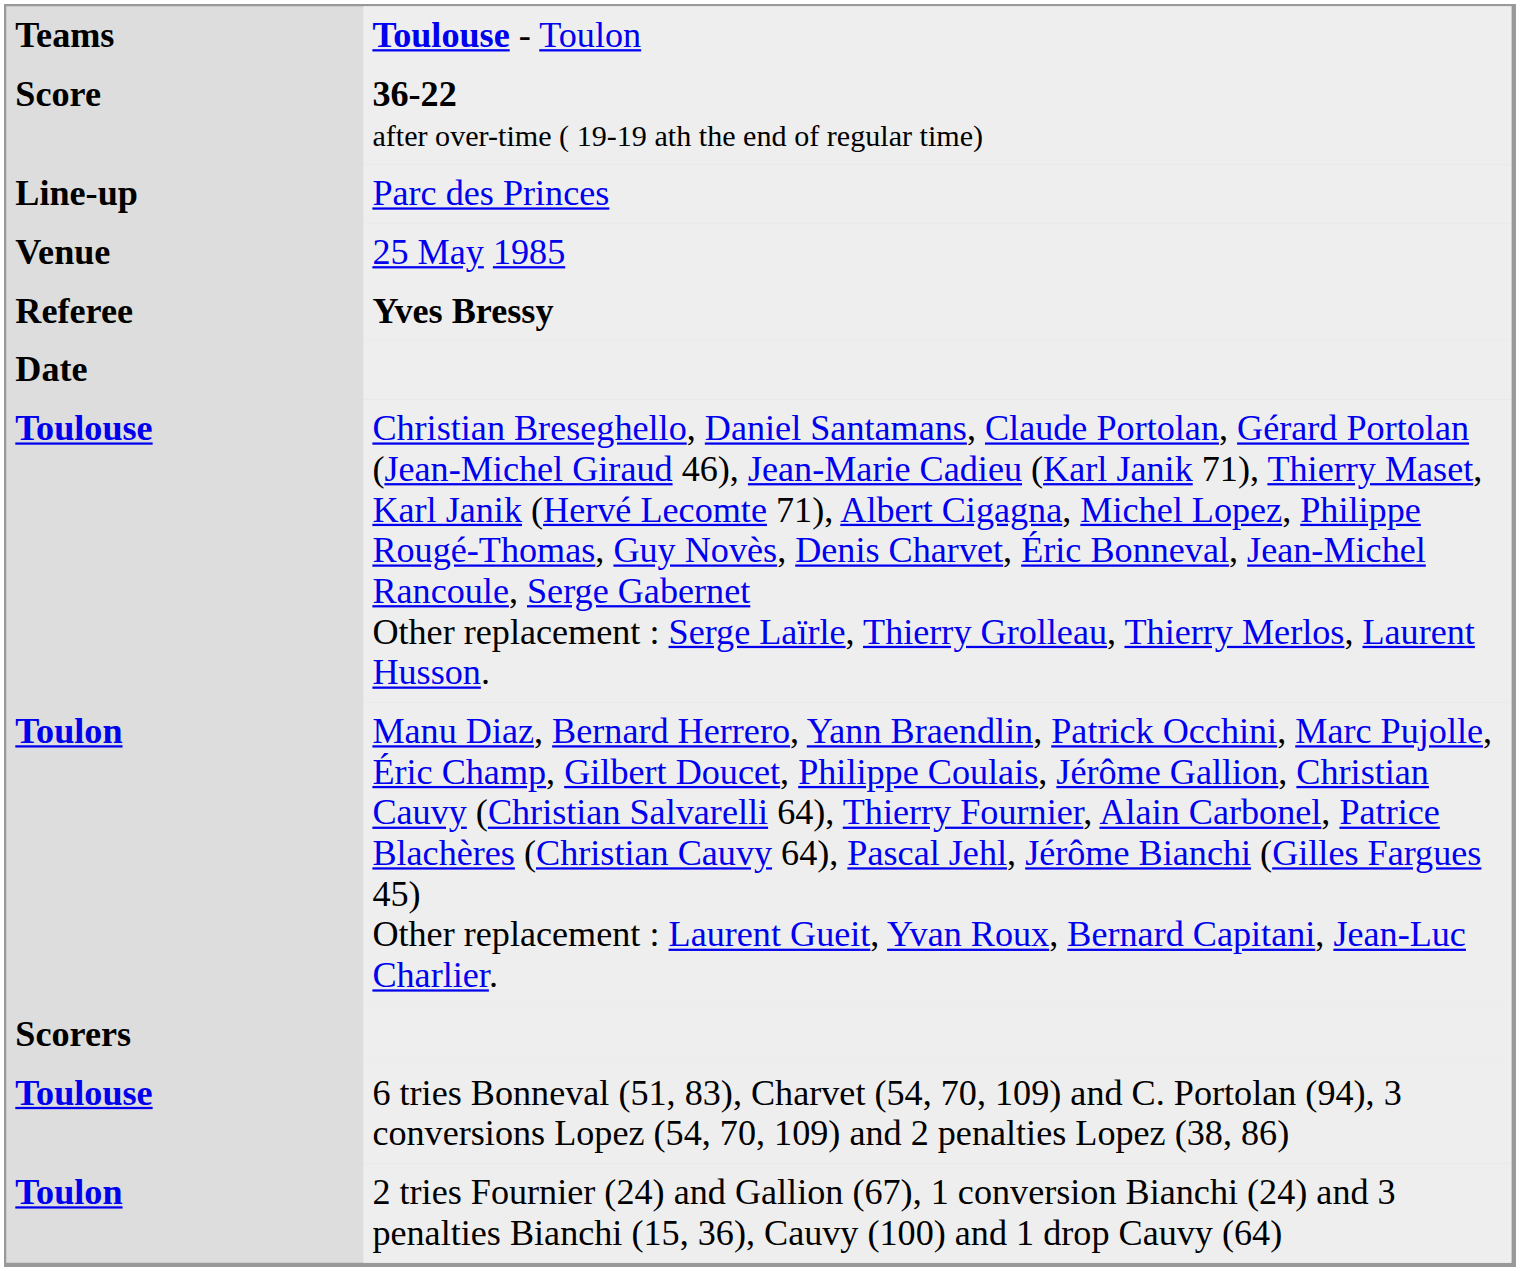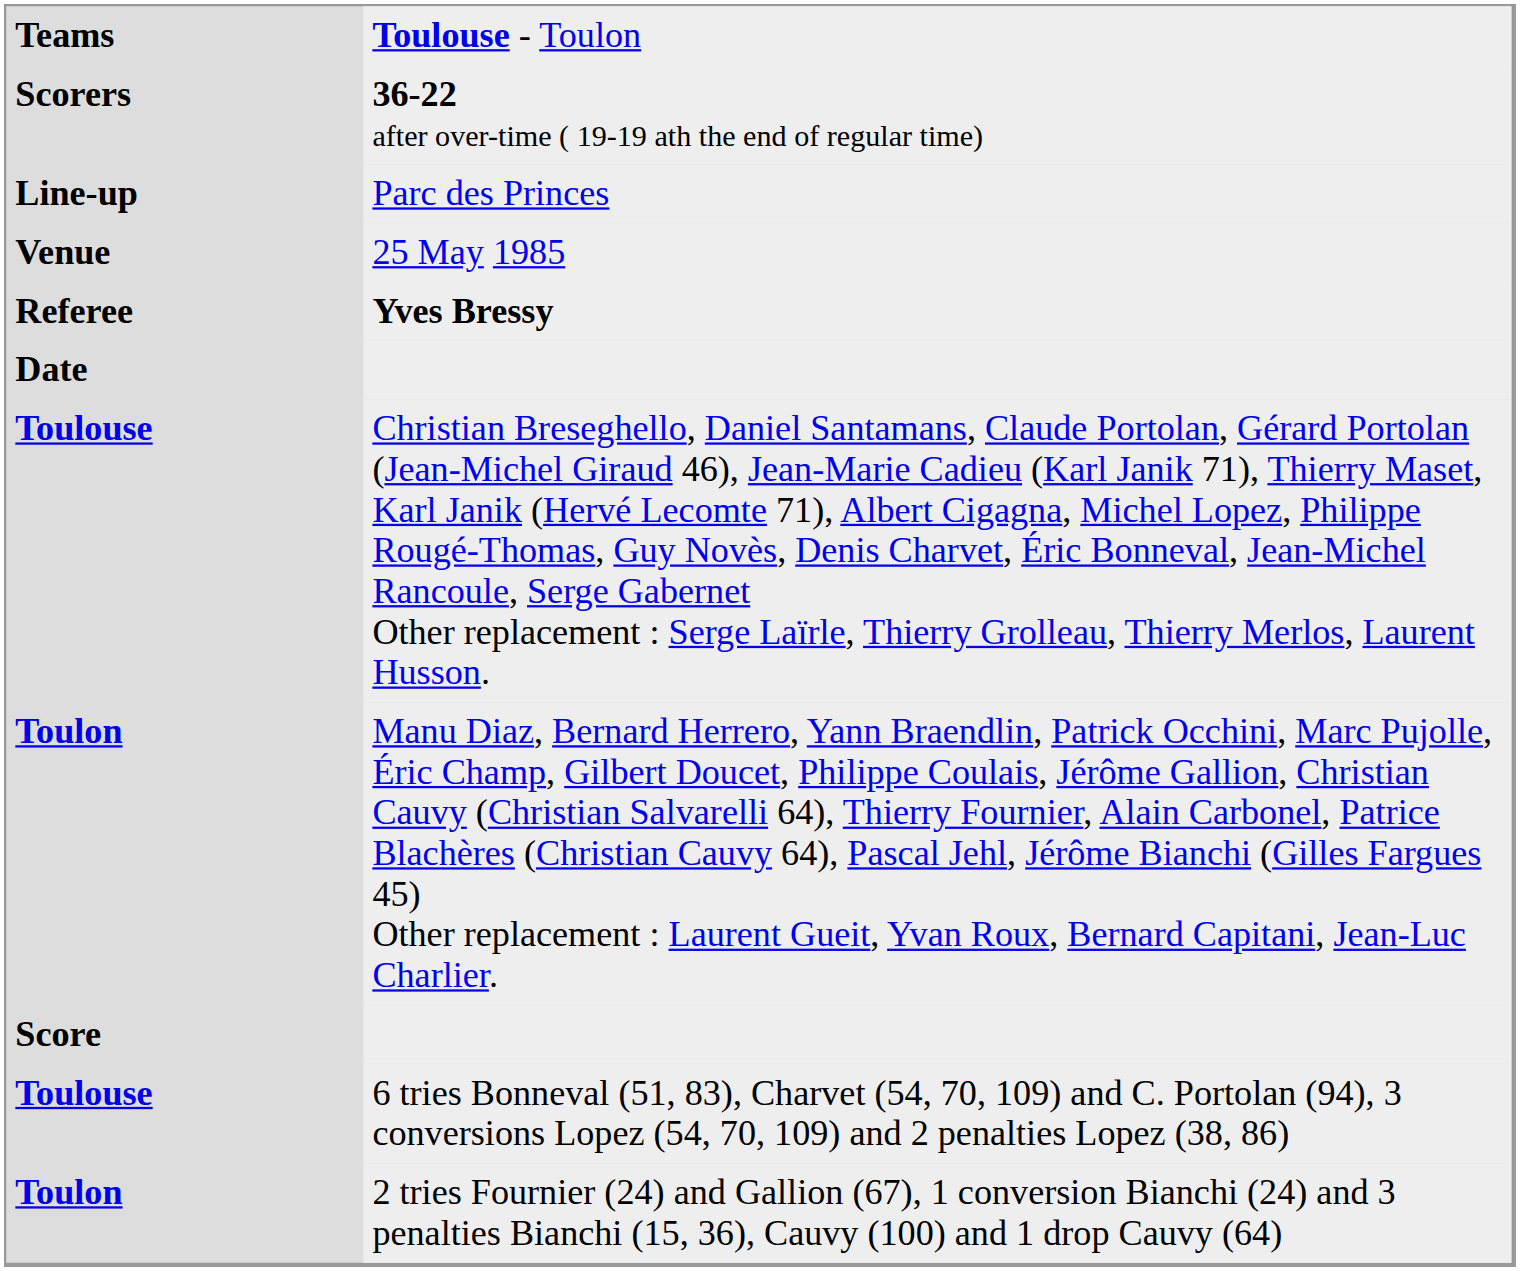(58, 93) Score -> (73, 93) Scorers
(73, 1033) Scorers -> (58, 1033) Score
